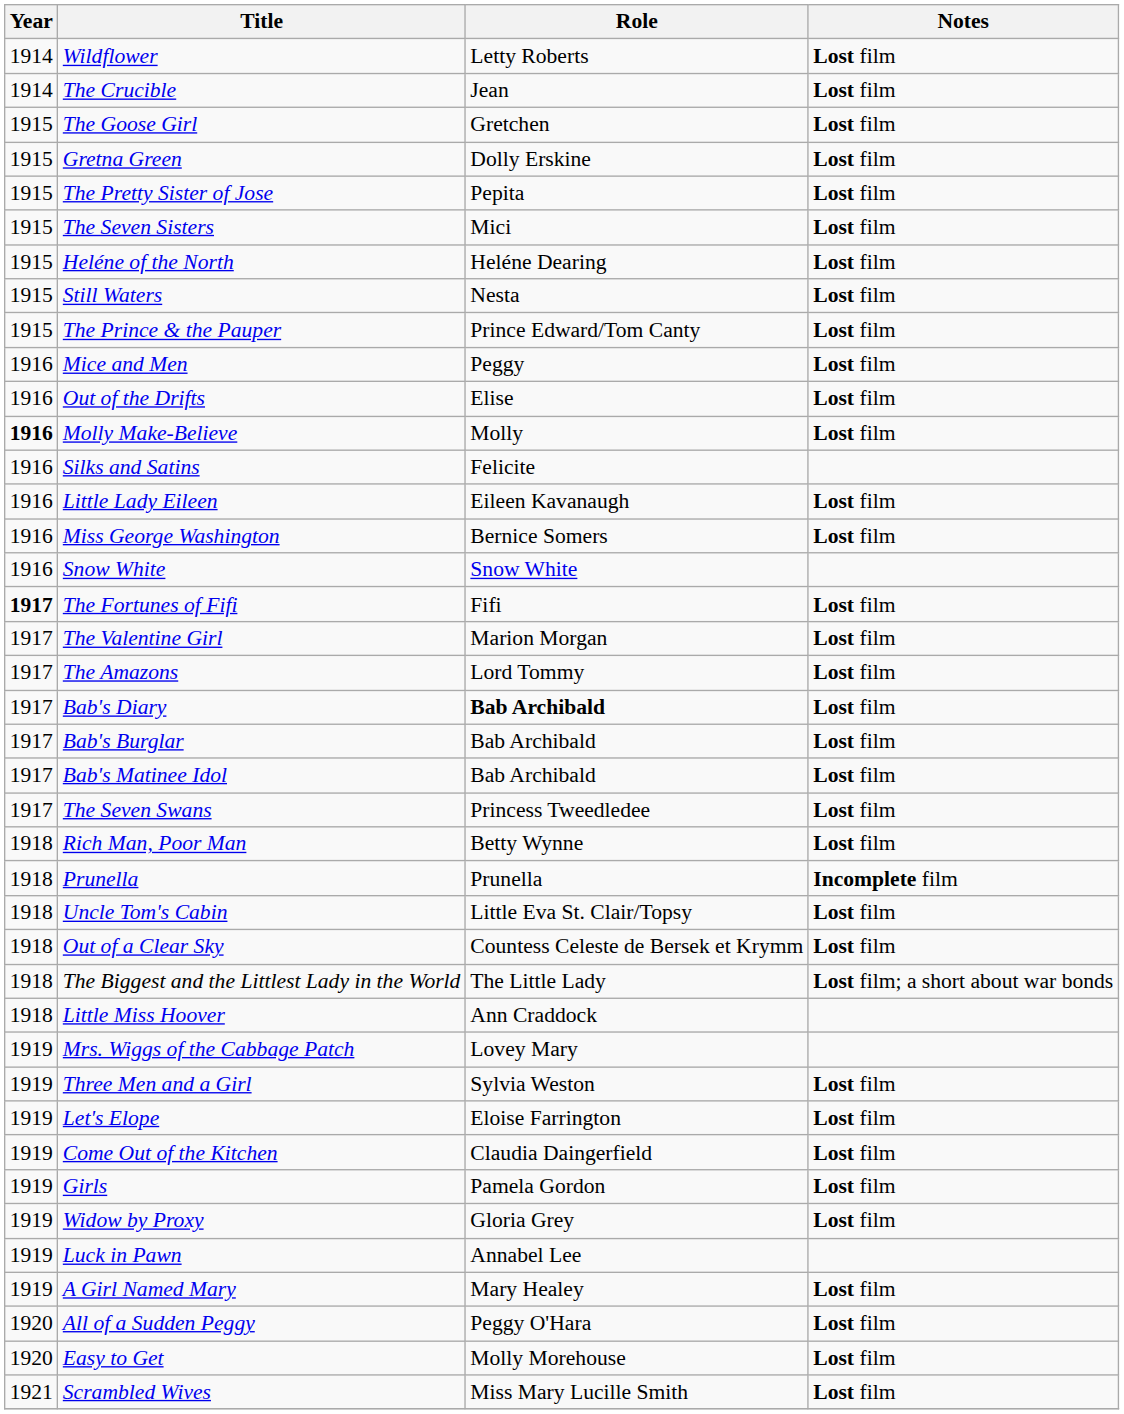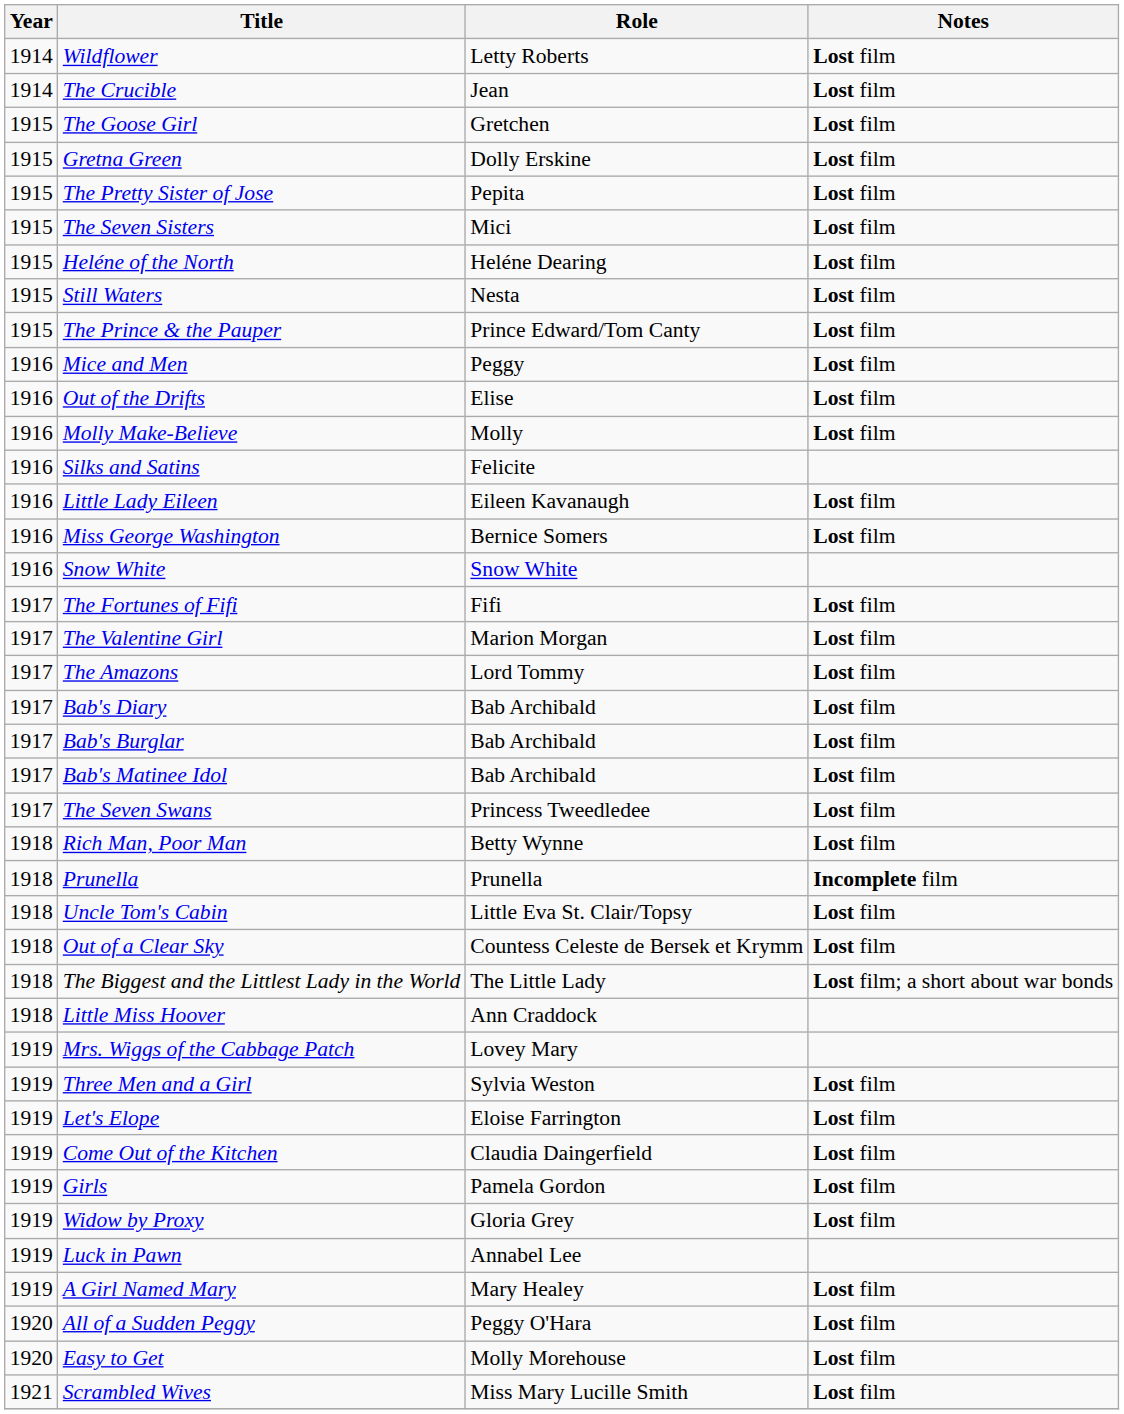(31, 432) bold -> (31, 432) normal
(31, 603) bold -> (31, 603) normal
(538, 706) bold -> (533, 706) normal
